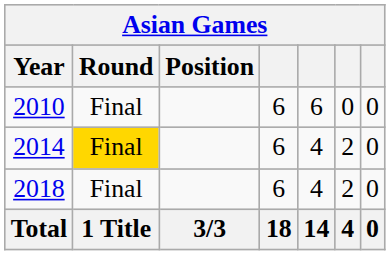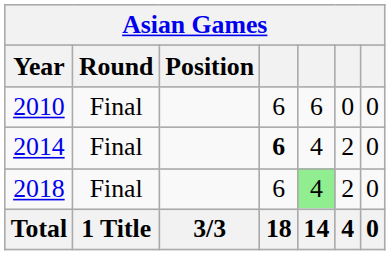(116, 147) gold background -> (116, 147) no background
(279, 147) normal -> (279, 147) bold
(316, 188) no background -> (316, 188) lightgreen background
